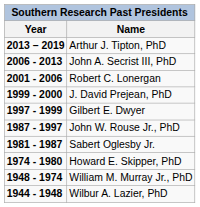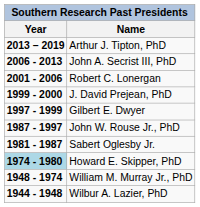(34, 161) no background -> (34, 161) lightblue background
